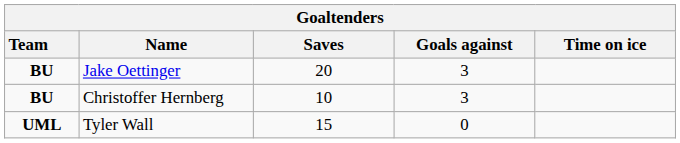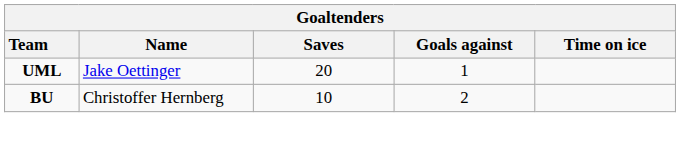(42, 71) BU -> (42, 71) UML
(464, 71) 3 -> (464, 71) 1
(464, 97) 3 -> (464, 97) 2
- row: (118, 124)
